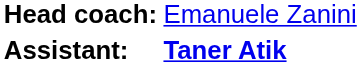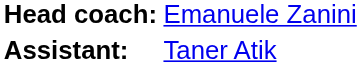(225, 50) bold -> (220, 50) normal
